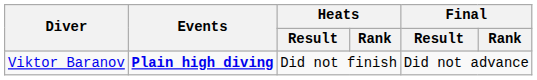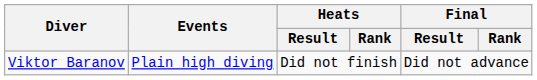(202, 63) bold -> (202, 63) normal
